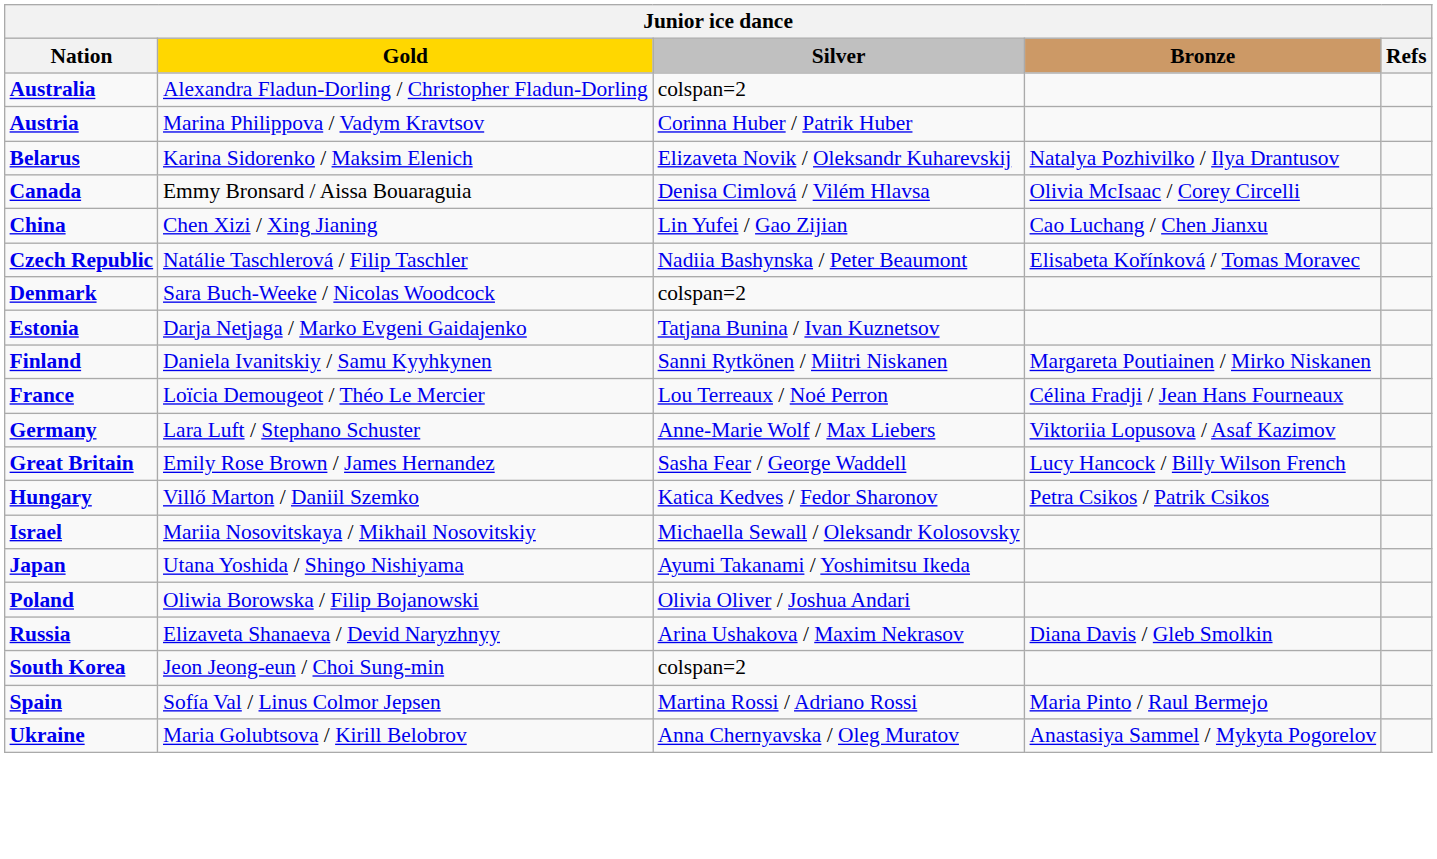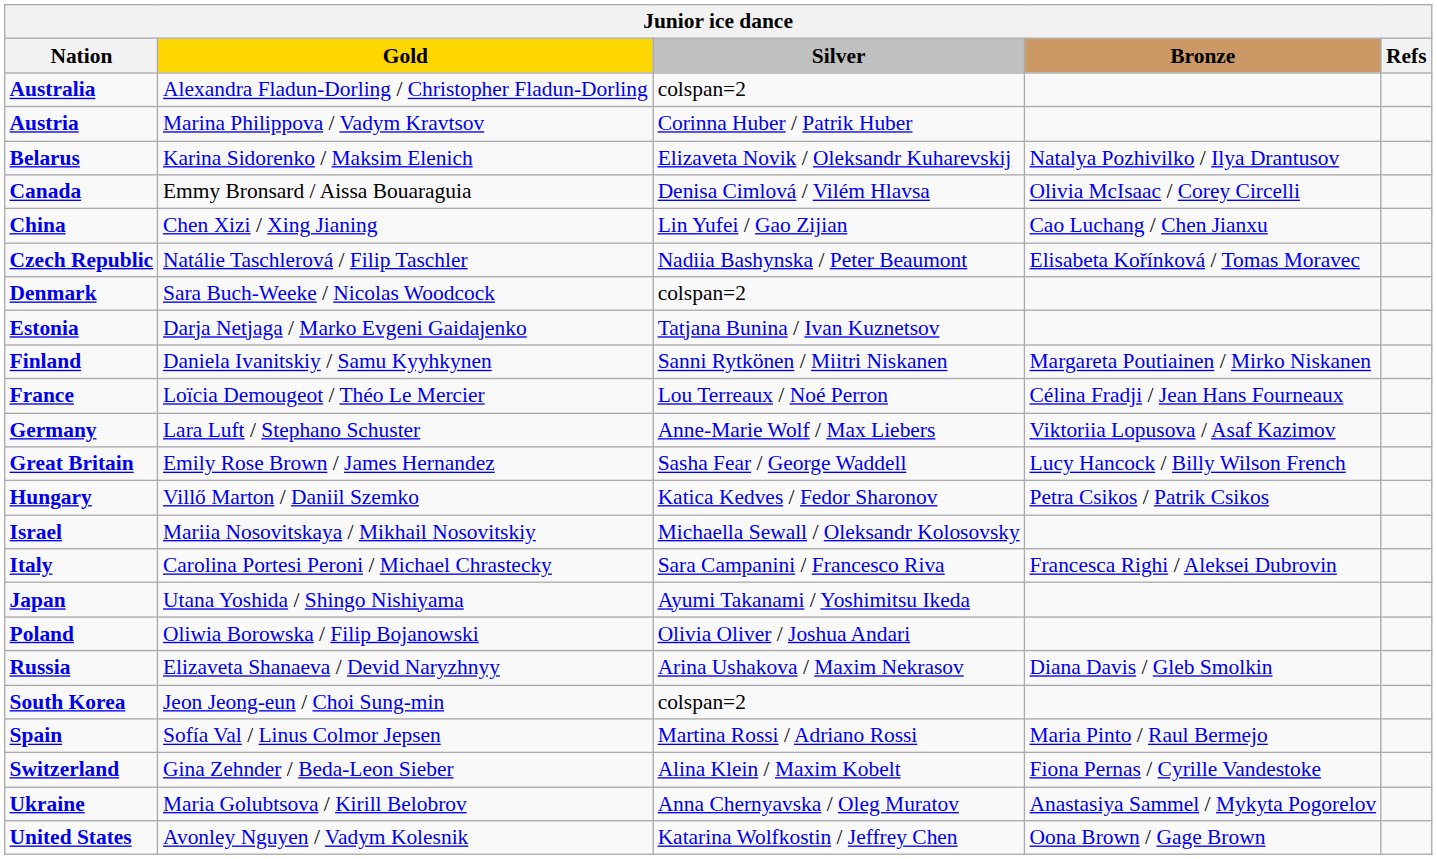+ row: (31, 565)
+ row: (64, 769)
+ row: (71, 837)
